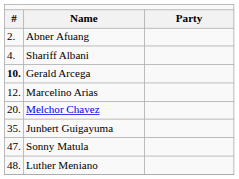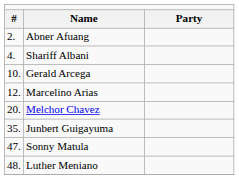(14, 74) bold -> (14, 74) normal
